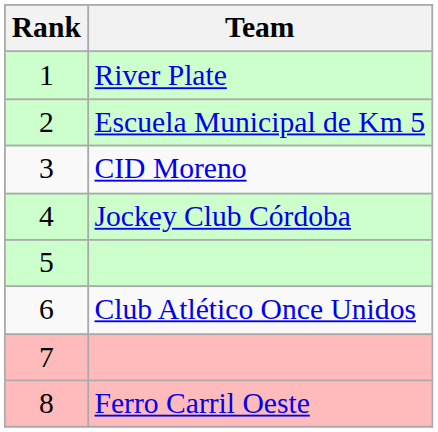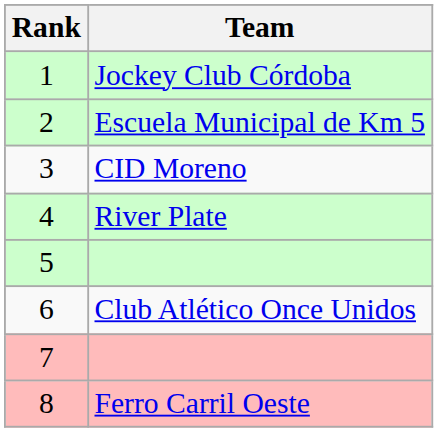(161, 74) River Plate -> (223, 74) Jockey Club Córdoba
(223, 215) Jockey Club Córdoba -> (161, 215) River Plate
